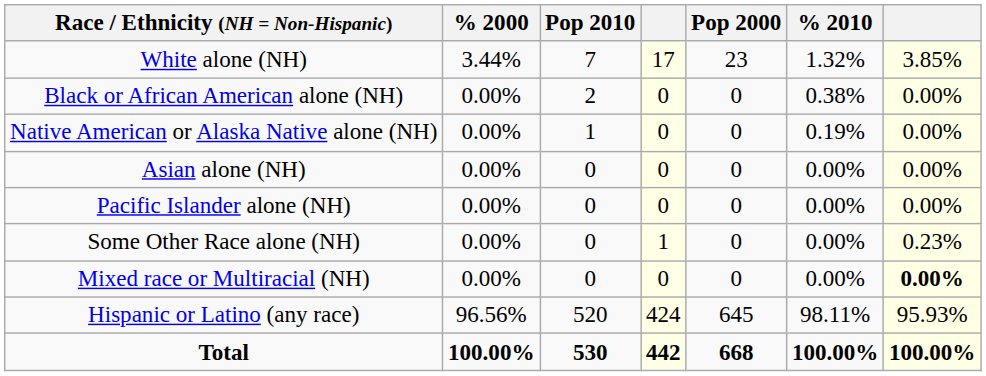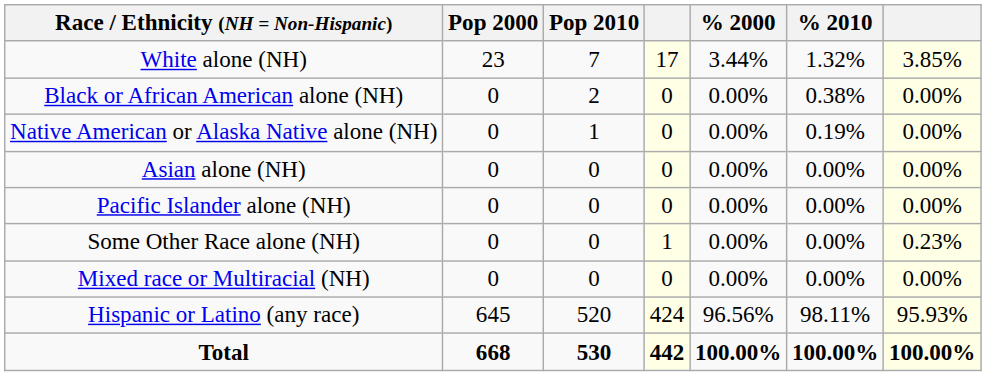columns swapped: (736, 22) <-> (491, 22)
(932, 278) bold -> (932, 278) normal
